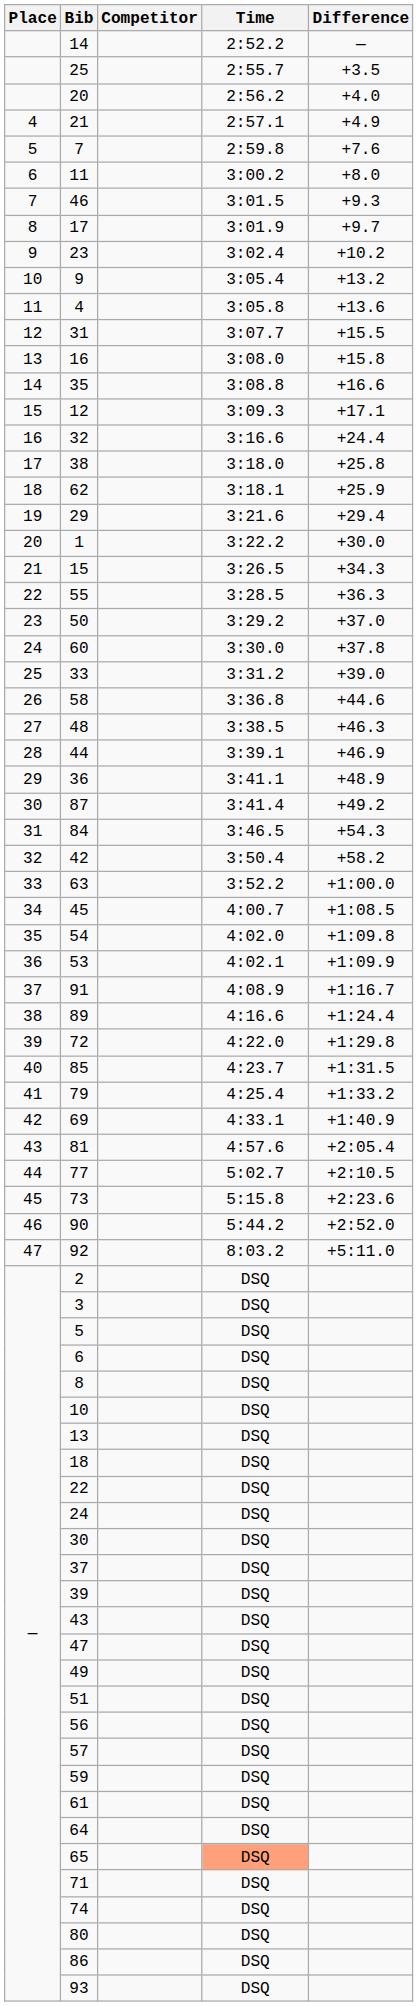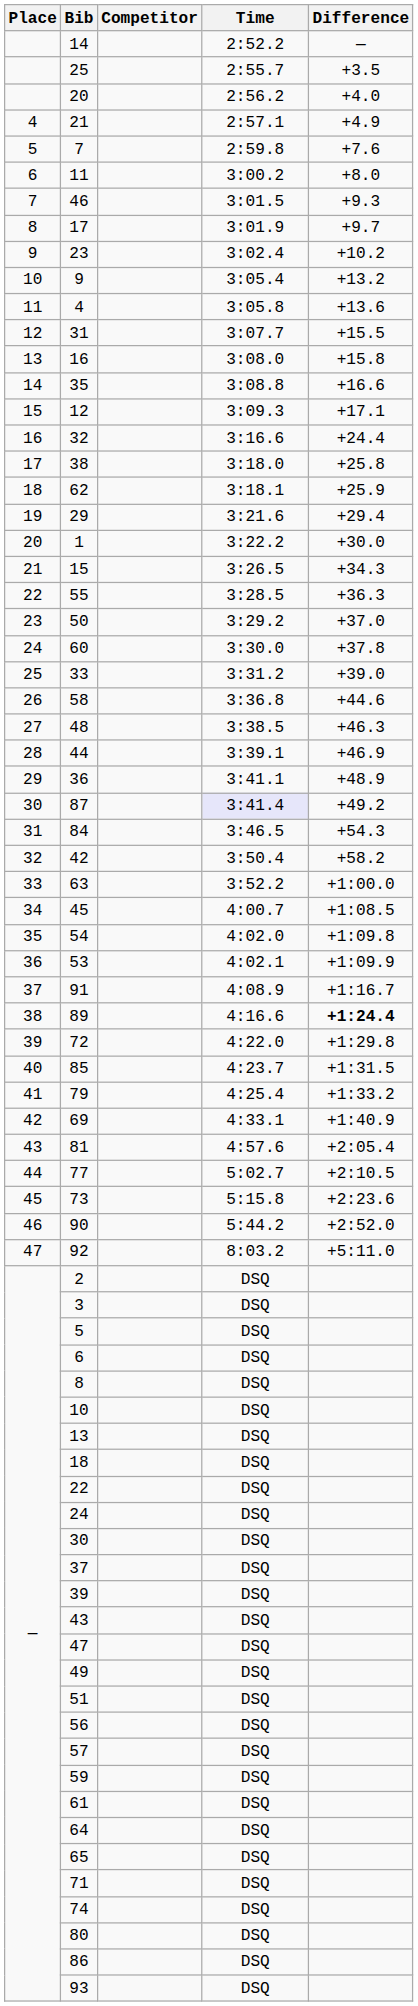(255, 806) no background -> (255, 806) lavender background
(361, 1016) normal -> (361, 1016) bold
(255, 1857) lightsalmon background -> (255, 1857) no background
